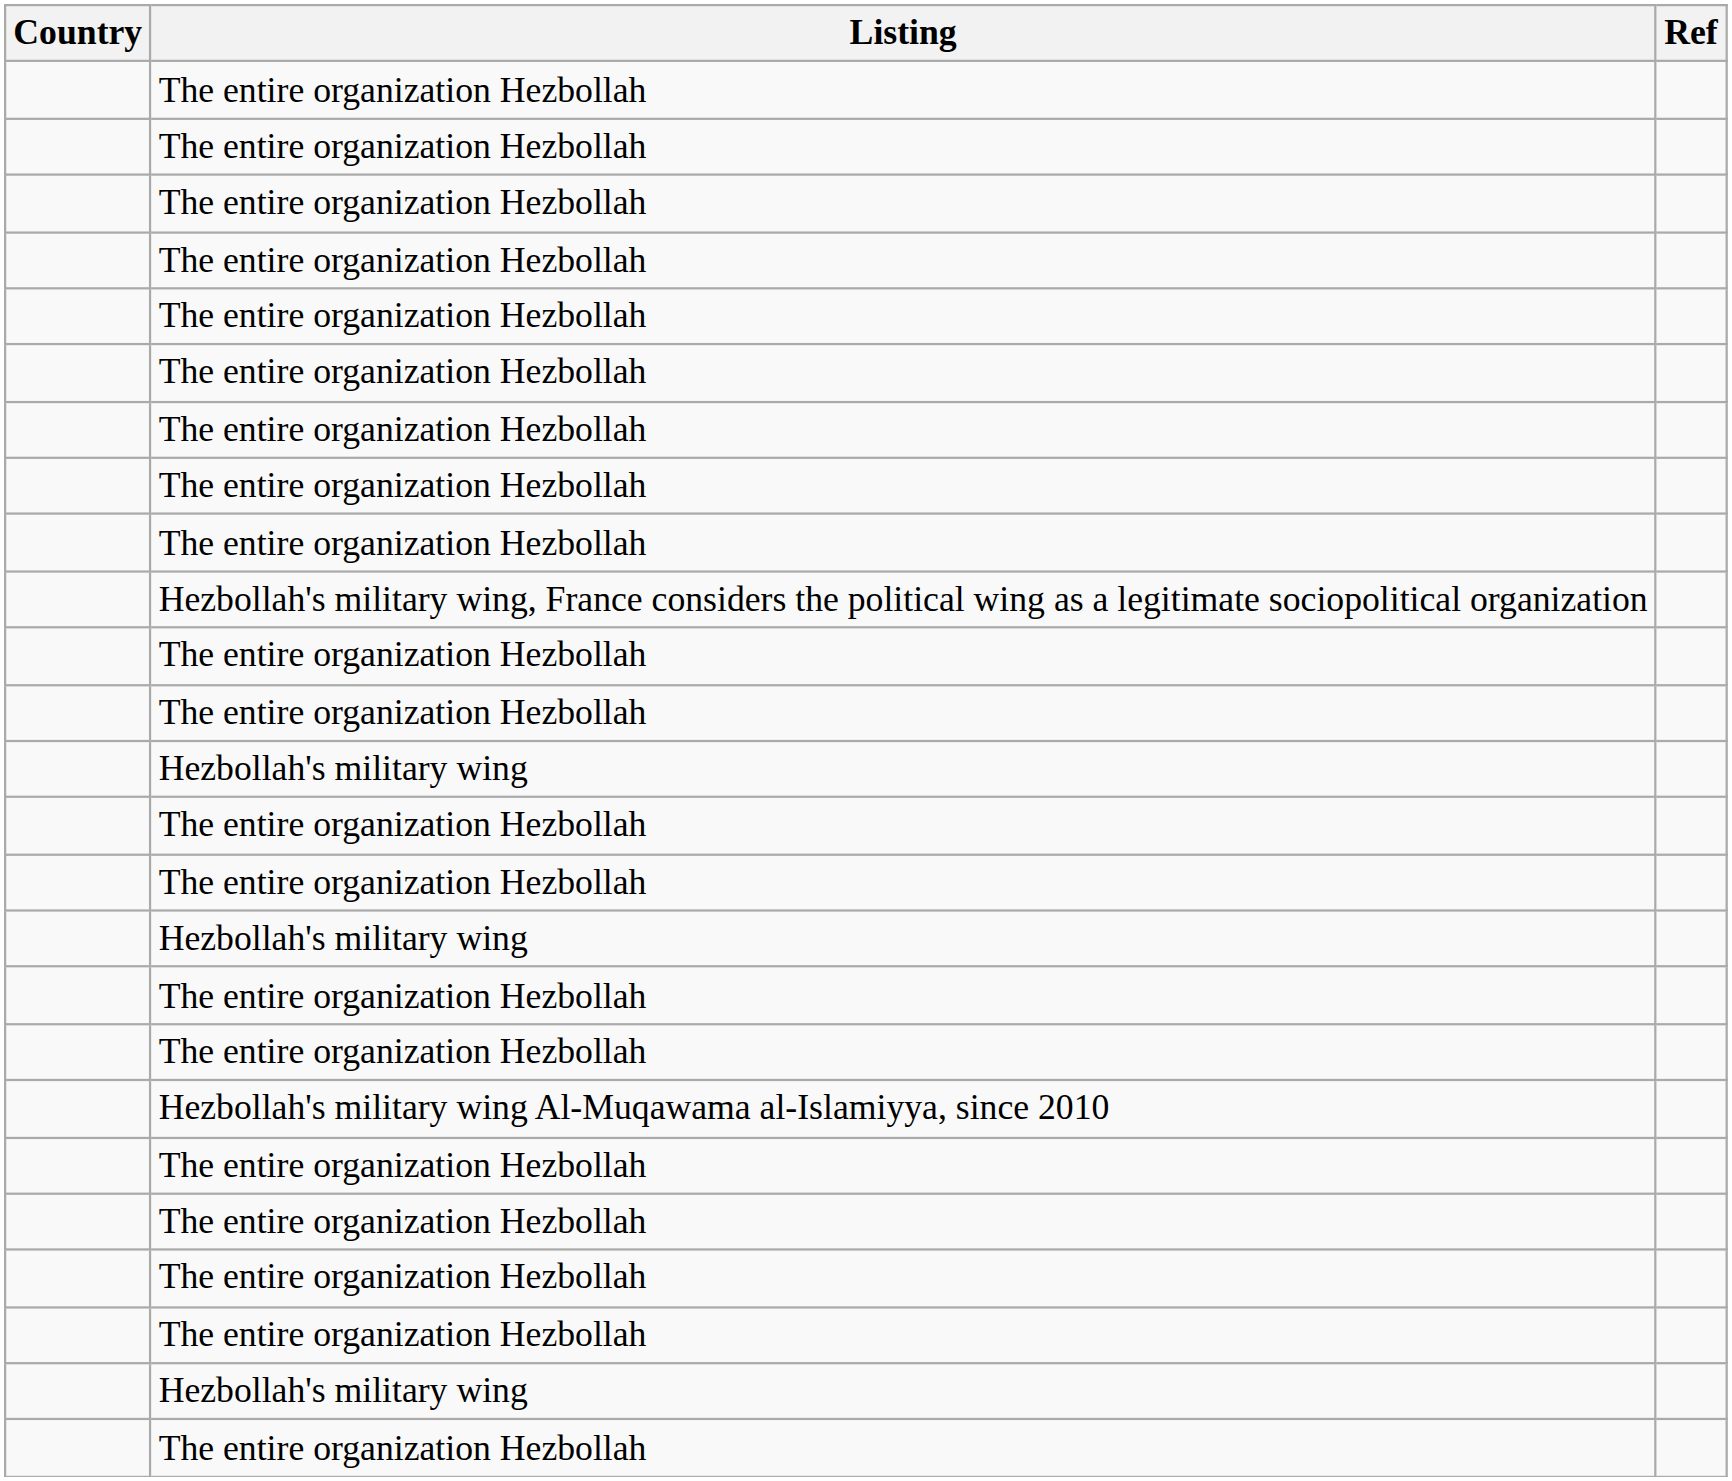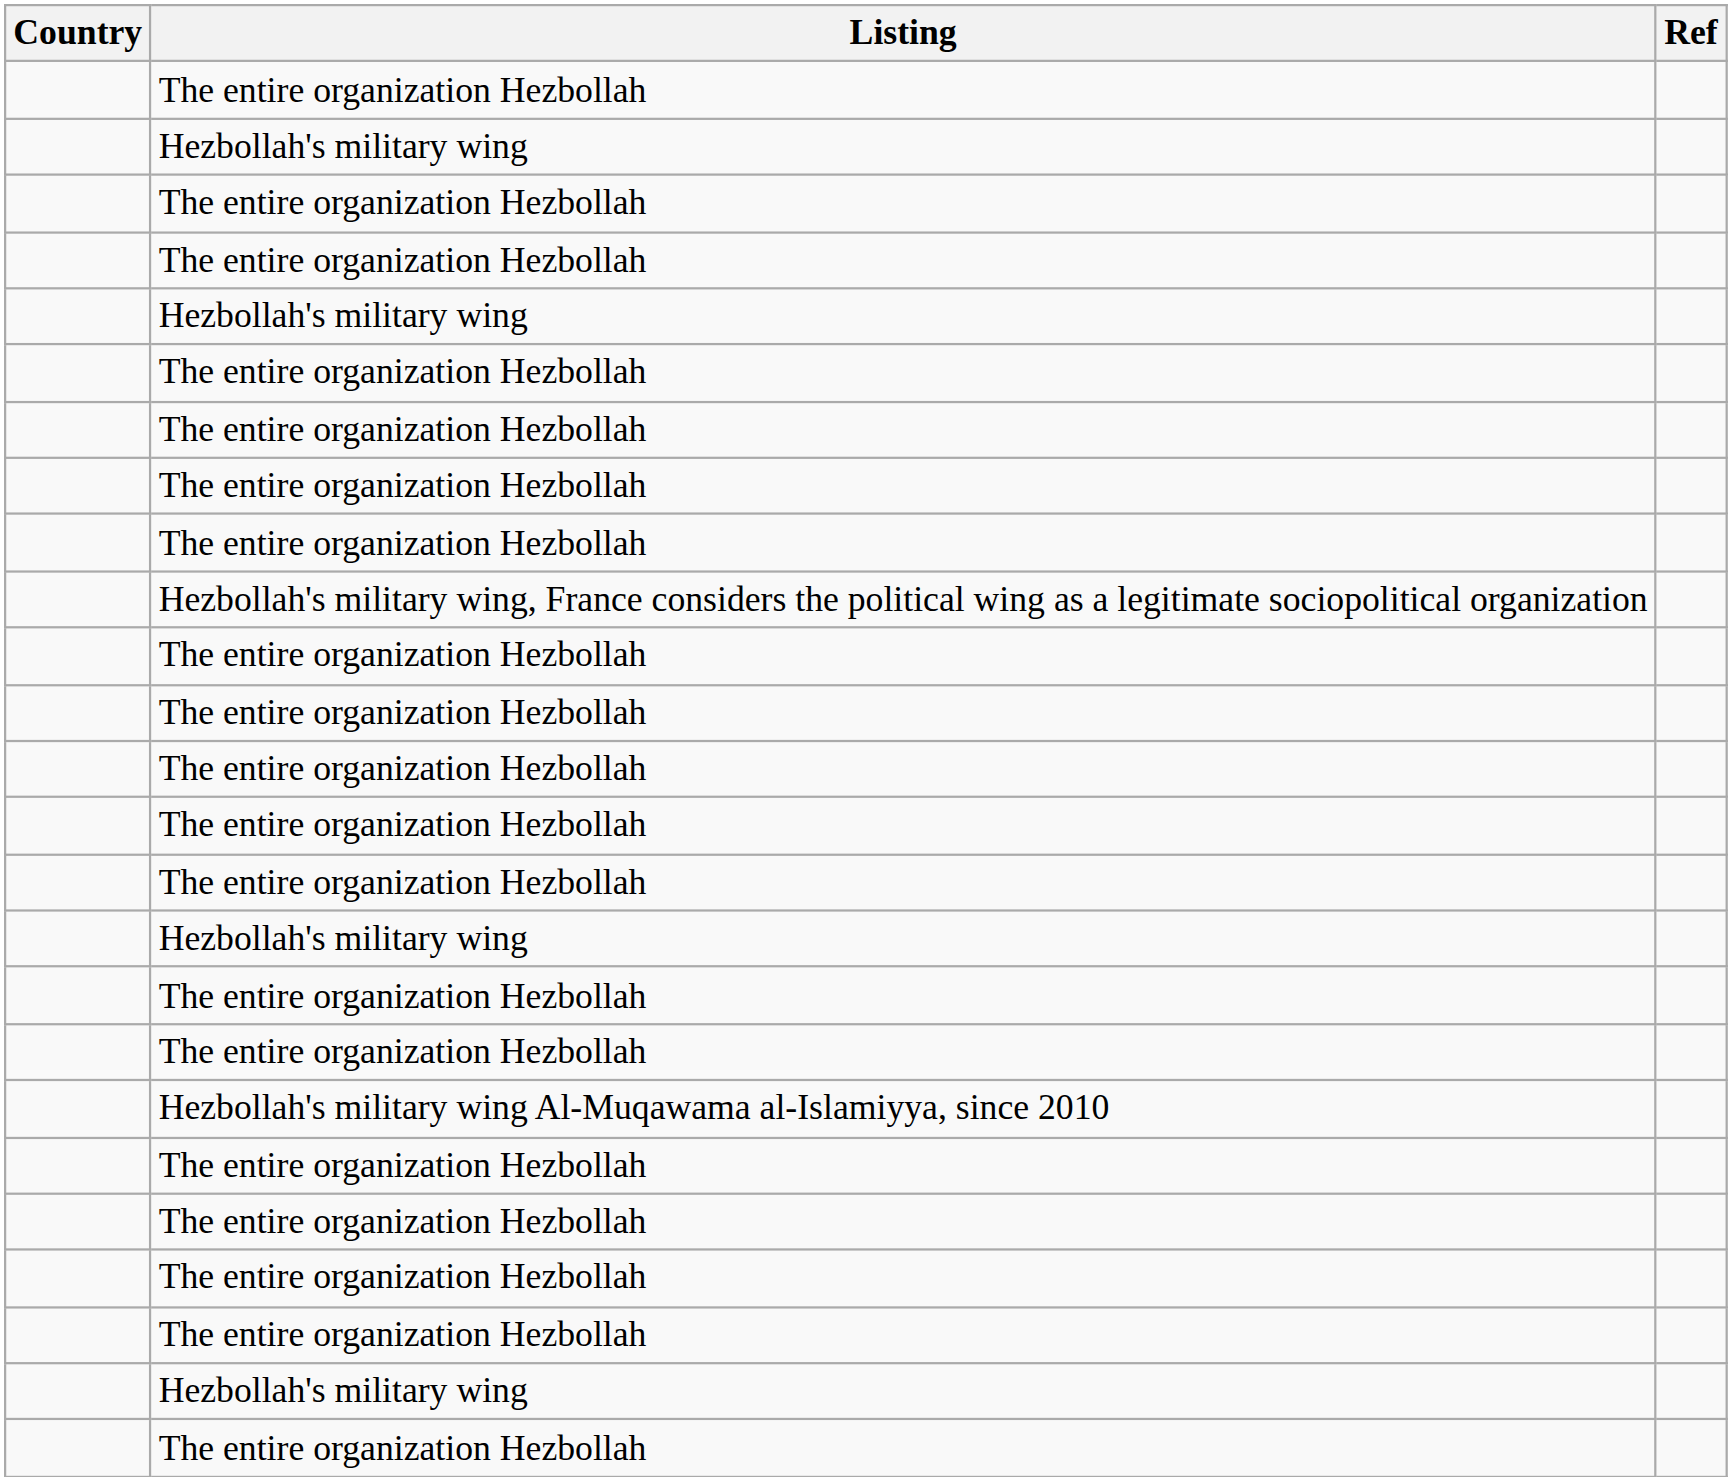(403, 145) The entire organization Hezbollah -> (343, 145) Hezbollah's military wing
(403, 315) The entire organization Hezbollah -> (343, 315) Hezbollah's military wing
(343, 768) Hezbollah's military wing -> (403, 768) The entire organization Hezbollah
